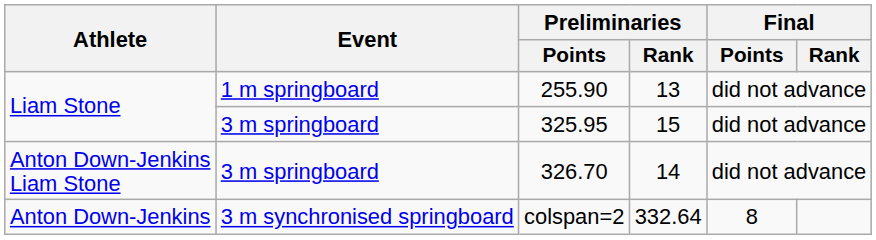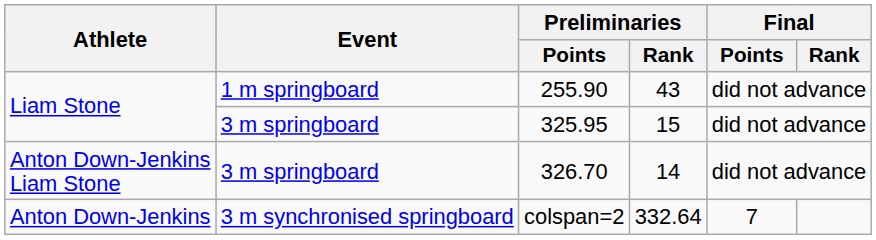(668, 90) 13 -> (668, 90) 43
(752, 218) 8 -> (752, 218) 7
